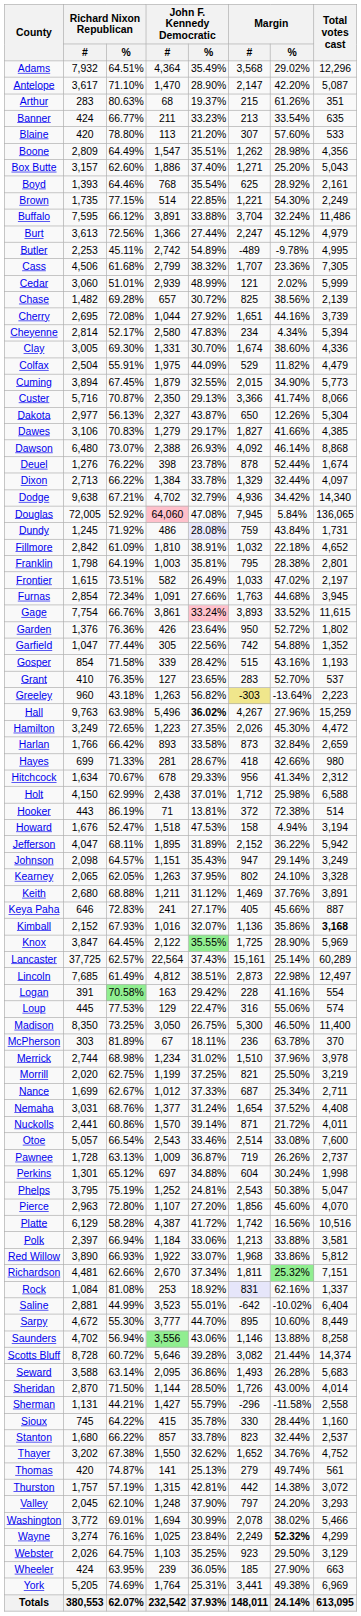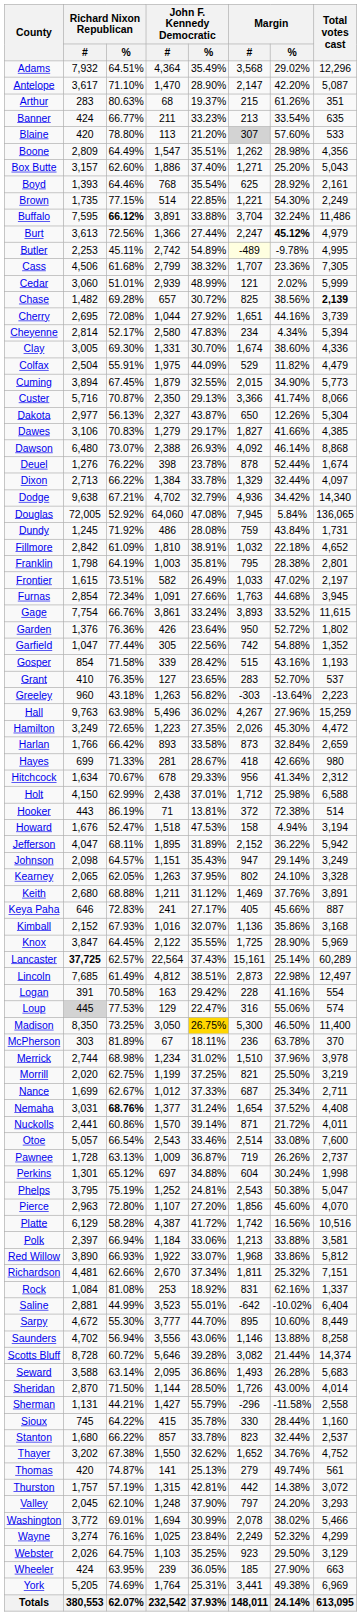(249, 135) no background -> (249, 135) lightgrey background
(126, 217) normal -> (126, 217) bold
(292, 234) normal -> (292, 234) bold
(249, 250) no background -> (249, 250) lightyellow background
(335, 300) normal -> (335, 300) bold
(167, 514) pink background -> (167, 514) no background
(209, 530) lavender background -> (209, 530) no background
(209, 613) pink background -> (209, 613) no background
(249, 695) khaki background -> (249, 695) no background
(209, 712) bold -> (209, 712) normal
(335, 926) bold -> (335, 926) normal
(209, 943) lightgreen background -> (209, 943) no background
(85, 959) normal -> (85, 959) bold
(126, 992) lightgreen background -> (126, 992) no background
(85, 1009) no background -> (85, 1009) lightgrey background
(209, 1025) no background -> (209, 1025) gold background
(126, 1108) normal -> (126, 1108) bold
(292, 1273) lightgreen background -> (292, 1273) no background
(249, 1289) lavender background -> (249, 1289) no background
(167, 1339) lightgreen background -> (167, 1339) no background
(292, 1537) bold -> (292, 1537) normal
